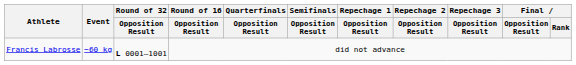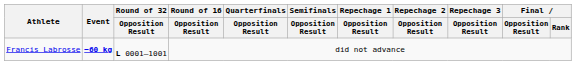(98, 49) normal -> (98, 49) bold
